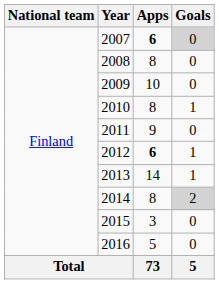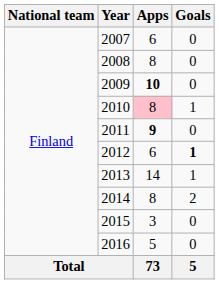(153, 38) bold -> (153, 38) normal
(193, 38) lightgrey background -> (193, 38) no background
(153, 84) normal -> (153, 84) bold
(153, 107) no background -> (153, 107) pink background
(153, 130) normal -> (153, 130) bold
(153, 152) bold -> (153, 152) normal
(193, 152) normal -> (193, 152) bold
(193, 198) lightgrey background -> (193, 198) no background
